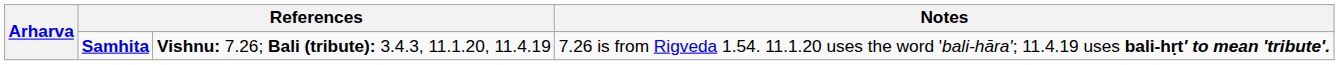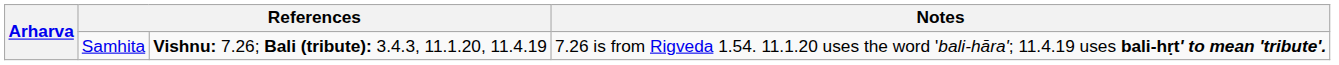(115, 45) bold -> (114, 45) normal
